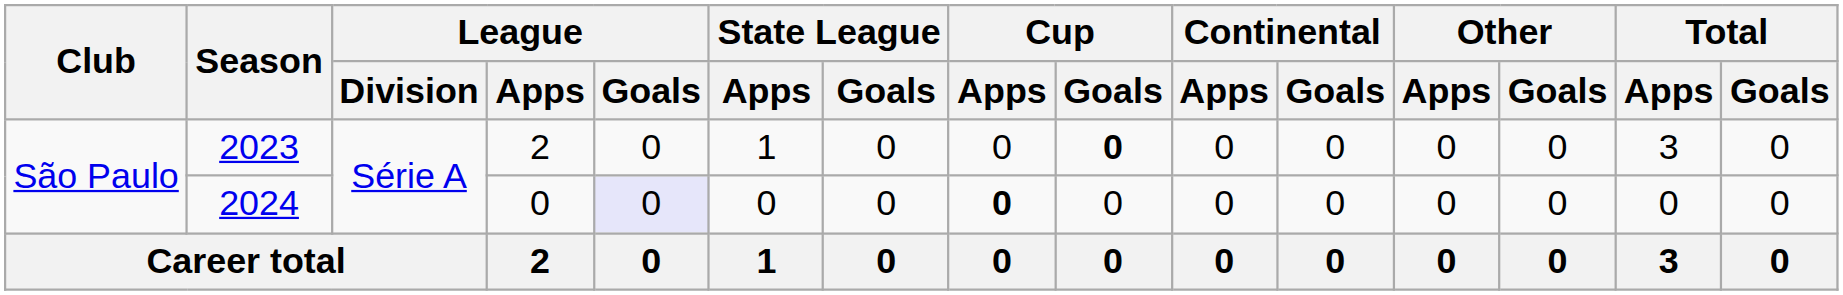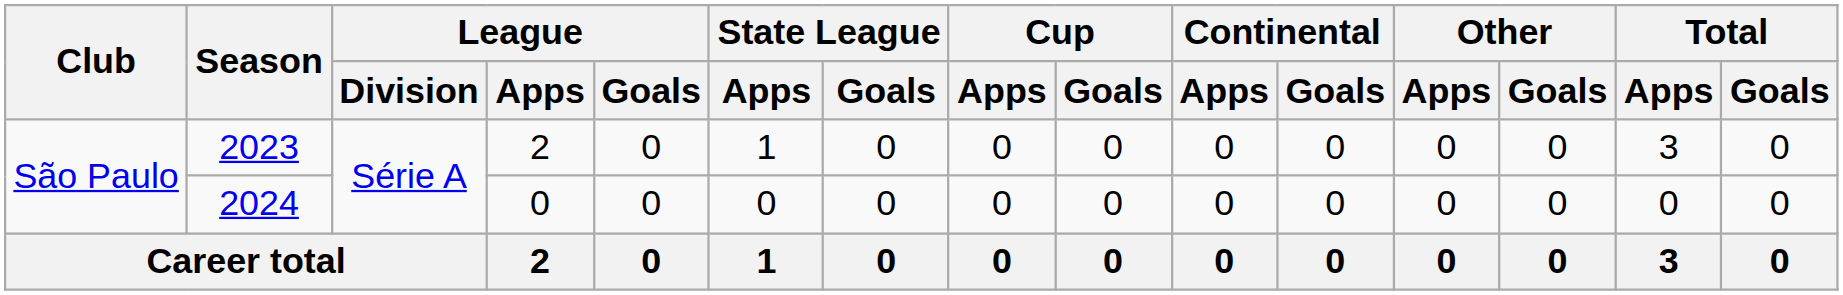(1113, 146) bold -> (1113, 146) normal
(651, 203) lavender background -> (651, 203) no background
(1002, 203) bold -> (1002, 203) normal
